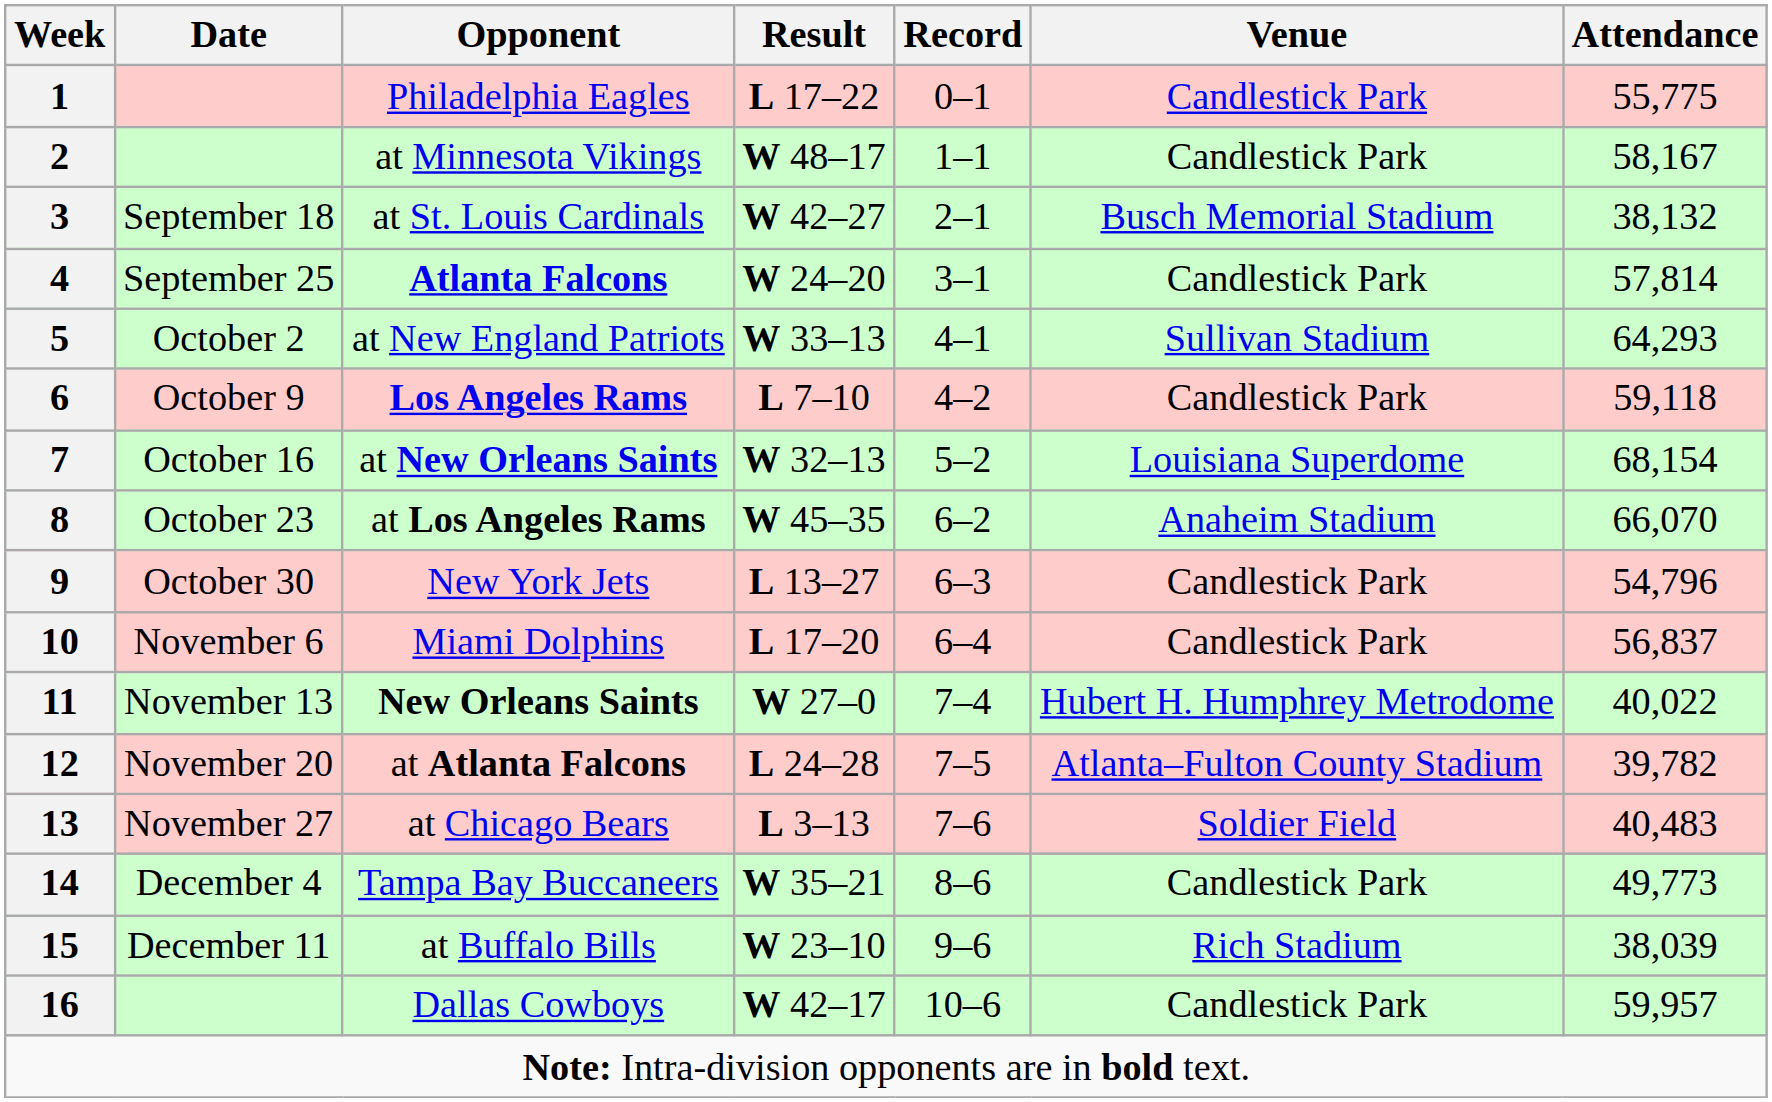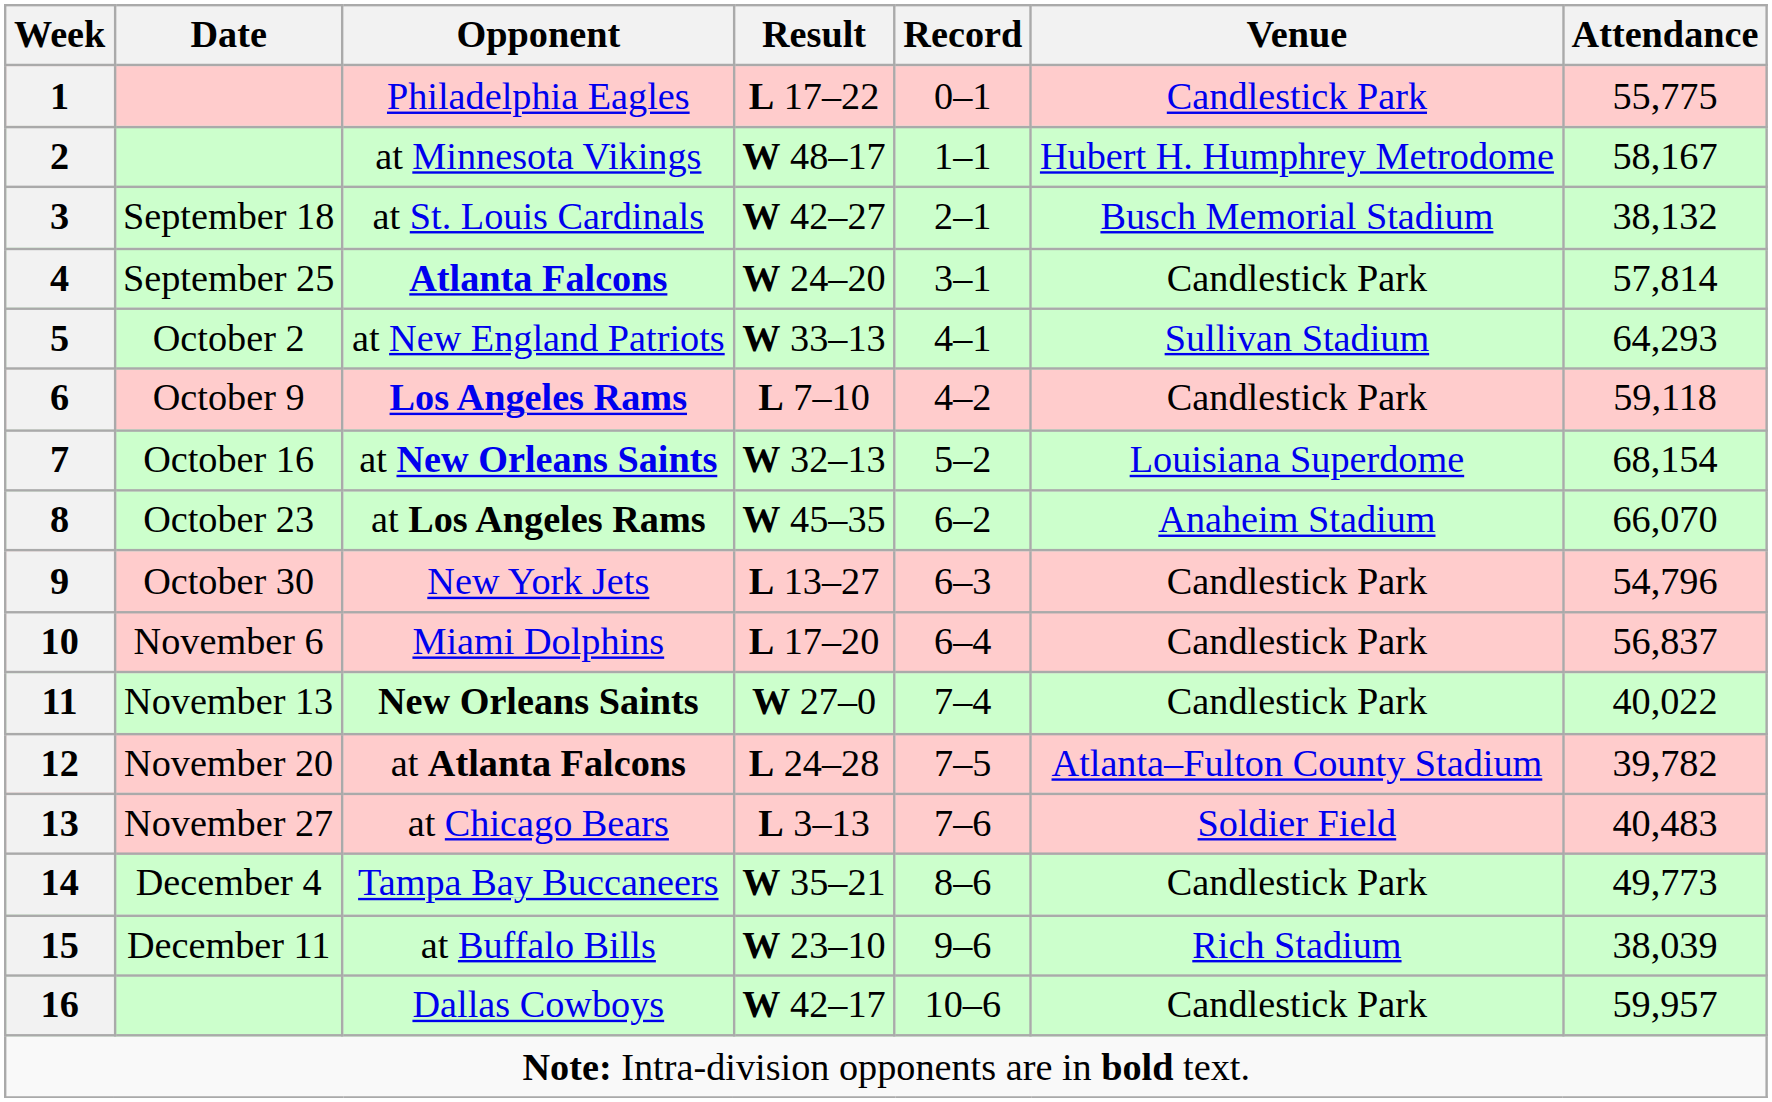(1297, 156) Candlestick Park -> (1297, 156) Hubert H. Humphrey Metrodome
(1297, 701) Hubert H. Humphrey Metrodome -> (1297, 701) Candlestick Park
